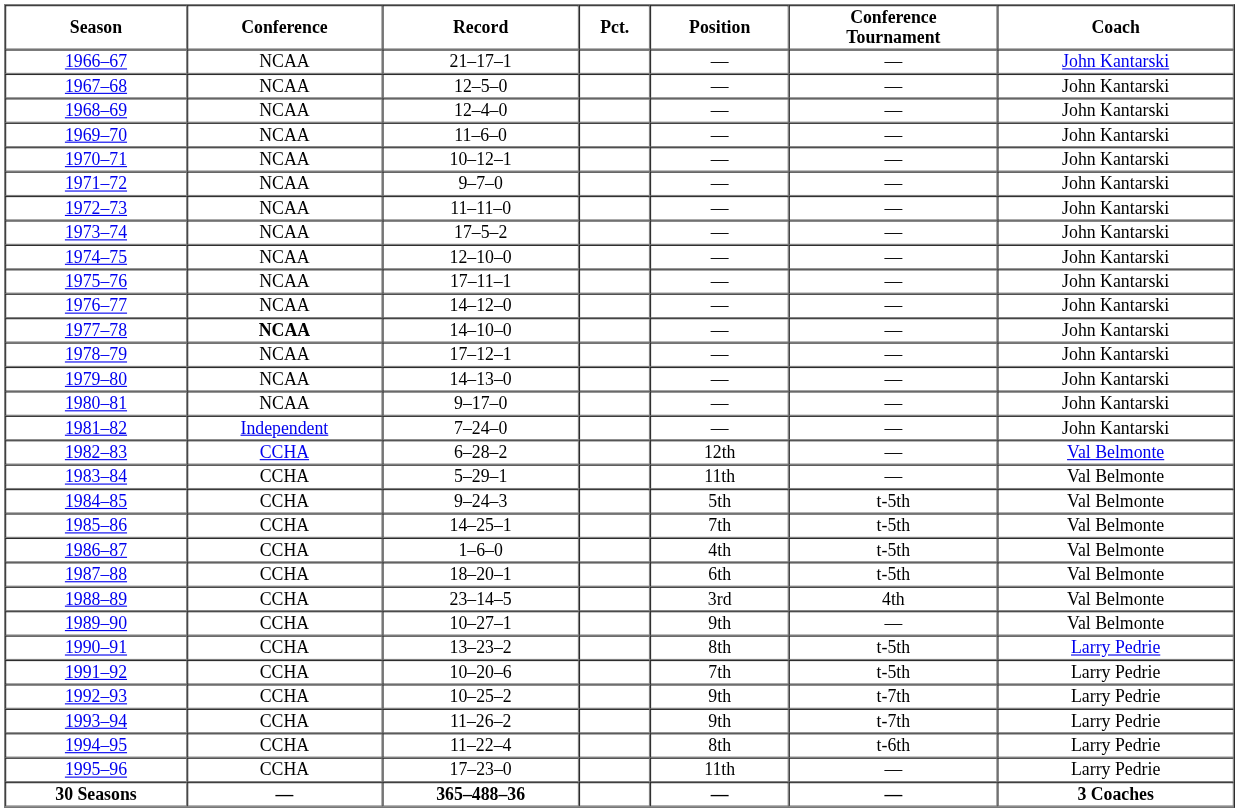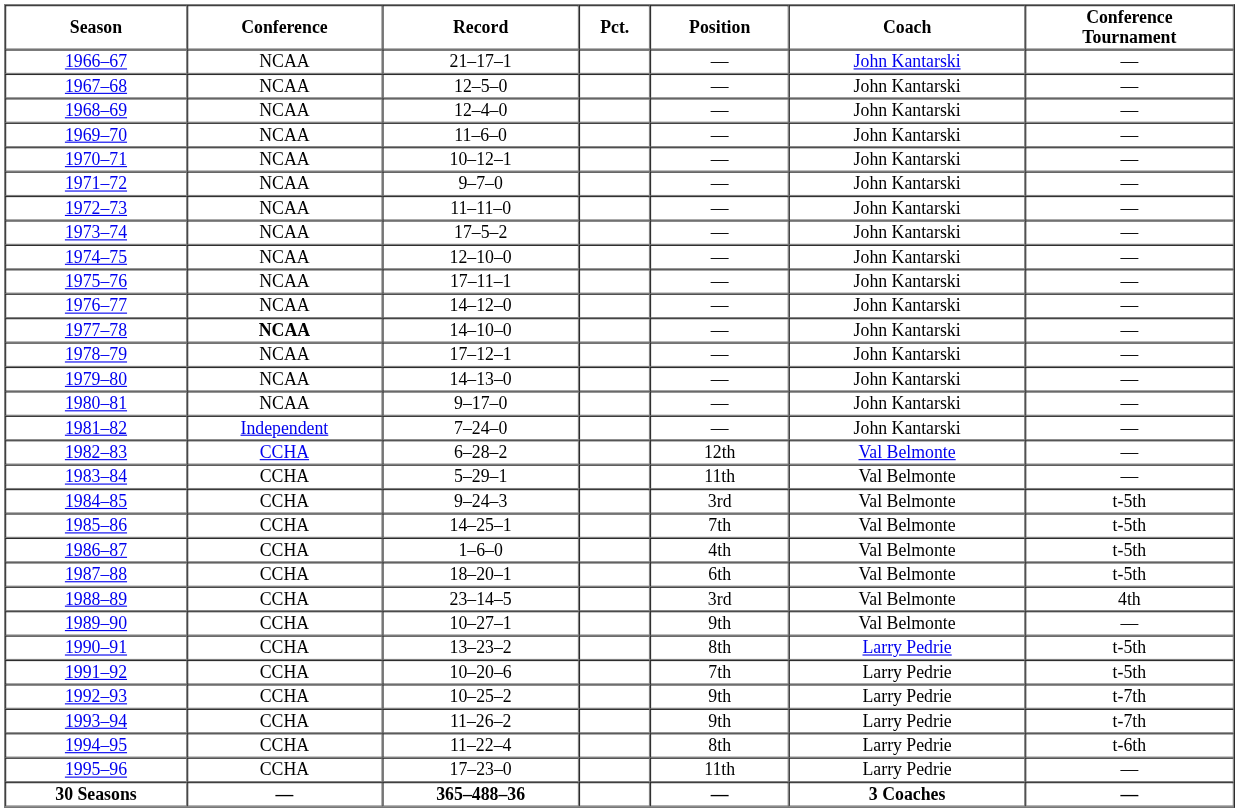columns swapped: (893, 27) <-> (1116, 27)
(720, 501) 5th -> (720, 501) 3rd
